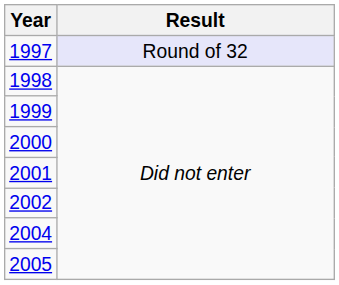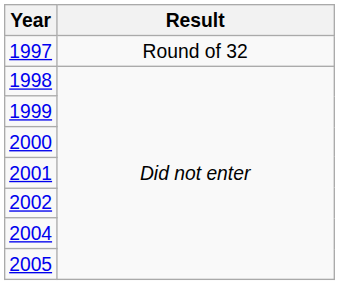(195, 51) lavender background -> (195, 51) no background
